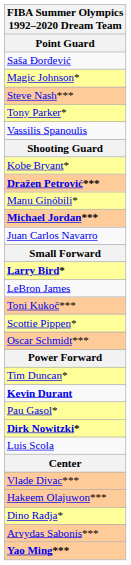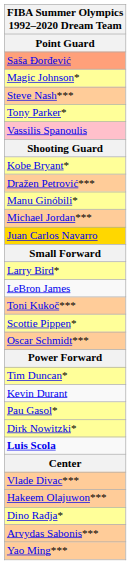(39, 60) no background -> (39, 60) lightsalmon background
(47, 130) no background -> (47, 130) pink background
(53, 183) bold -> (51, 183) normal
(52, 218) bold -> (49, 218) normal
(52, 235) no background -> (52, 235) gold background
(36, 270) bold -> (33, 270) normal
(40, 393) bold -> (37, 393) normal
(43, 428) bold -> (42, 428) normal
(30, 445) normal -> (31, 445) bold
(38, 550) bold -> (37, 550) normal
